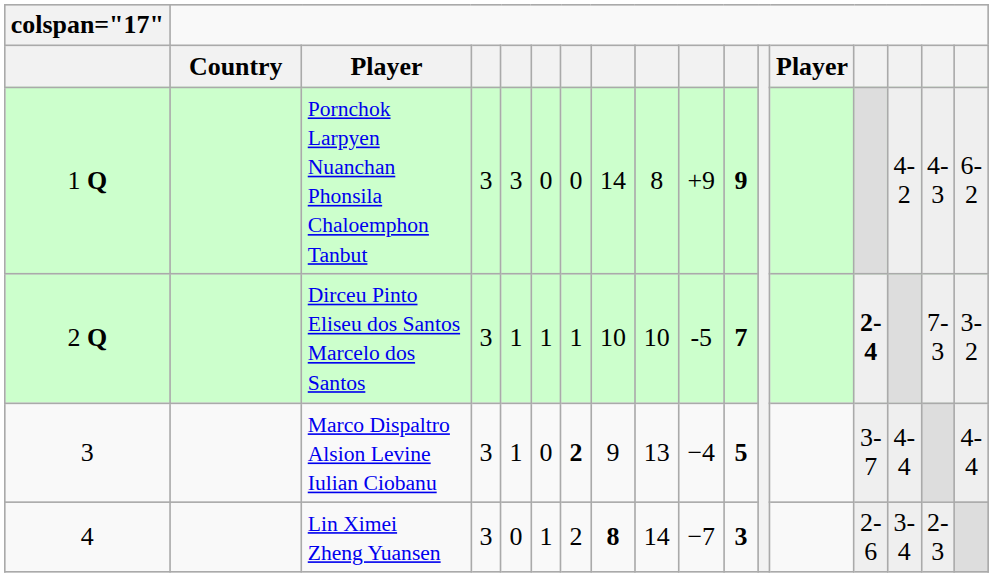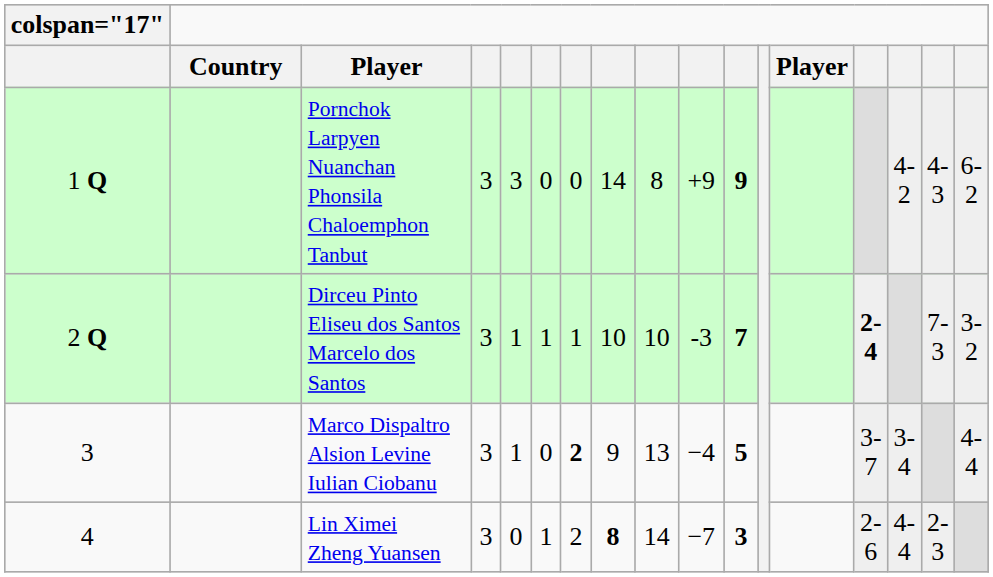(701, 337) -5 -> (701, 337) -3
(904, 451) 4-4 -> (904, 451) 3-4
(904, 536) 3-4 -> (904, 536) 4-4
